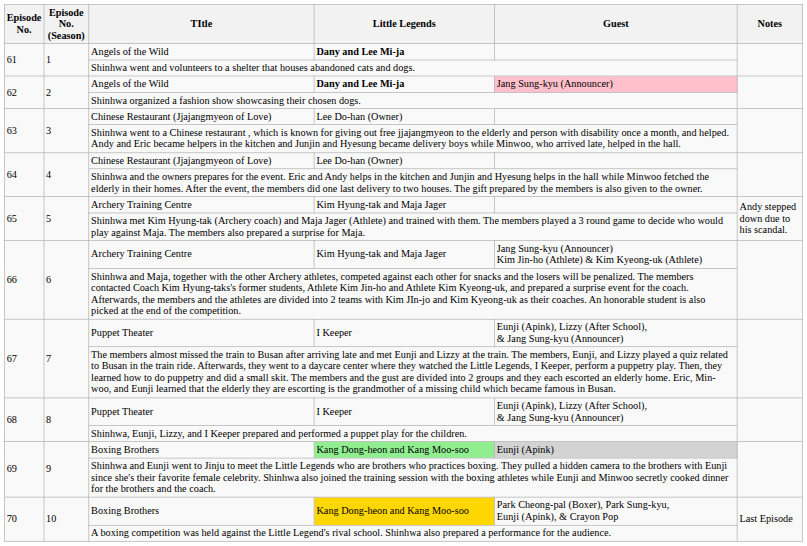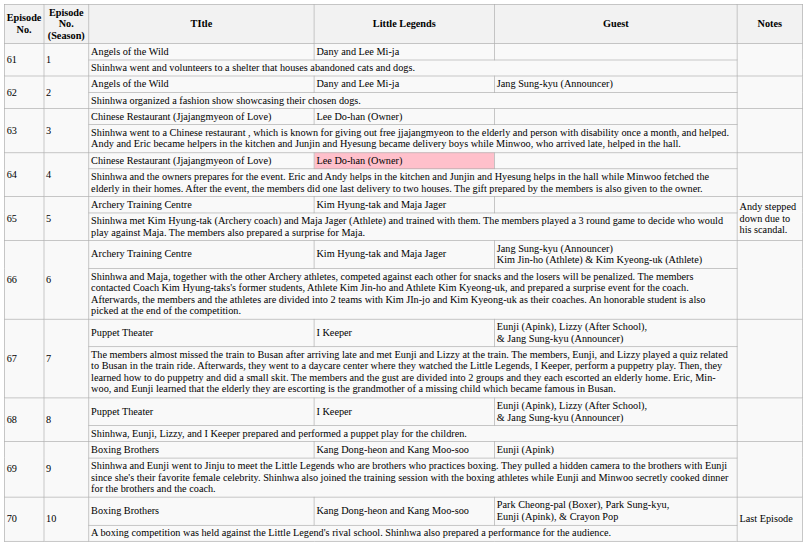(360, 51) bold -> (358, 51) normal
(360, 84) bold -> (358, 84) normal
(555, 84) pink background -> (555, 84) no background
(359, 160) no background -> (359, 160) pink background
(393, 449) lightgreen background -> (393, 449) no background
(525, 449) lightgrey background -> (525, 449) no background
(393, 511) gold background -> (393, 511) no background
